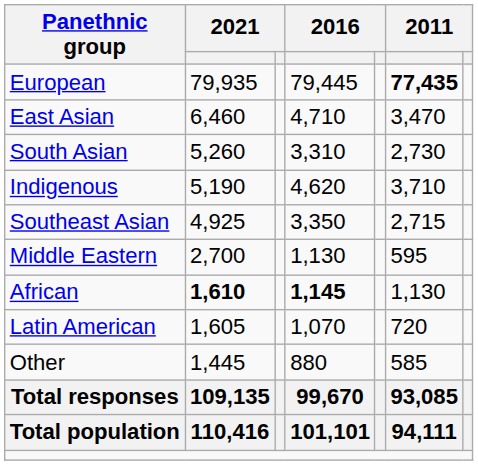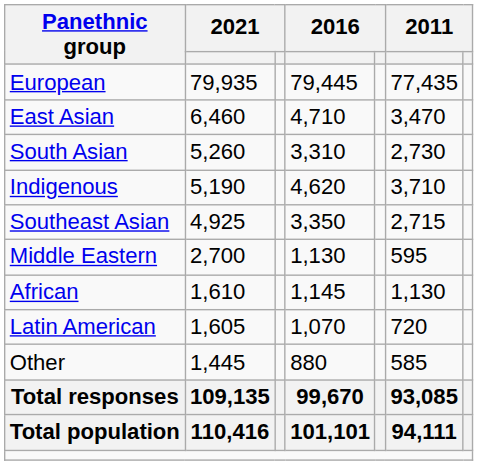(424, 81) bold -> (424, 81) normal
(218, 291) bold -> (218, 291) normal
(318, 291) bold -> (318, 291) normal
